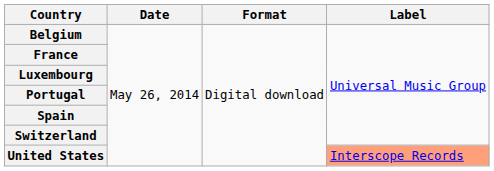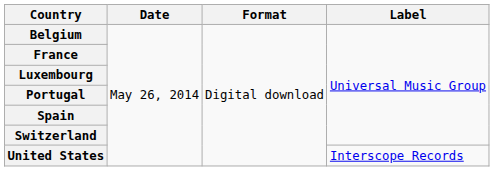(397, 155) lightsalmon background -> (397, 155) no background
